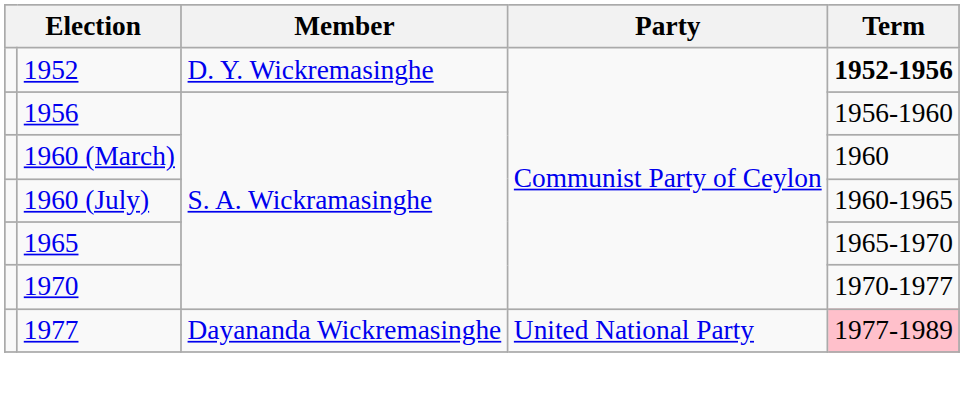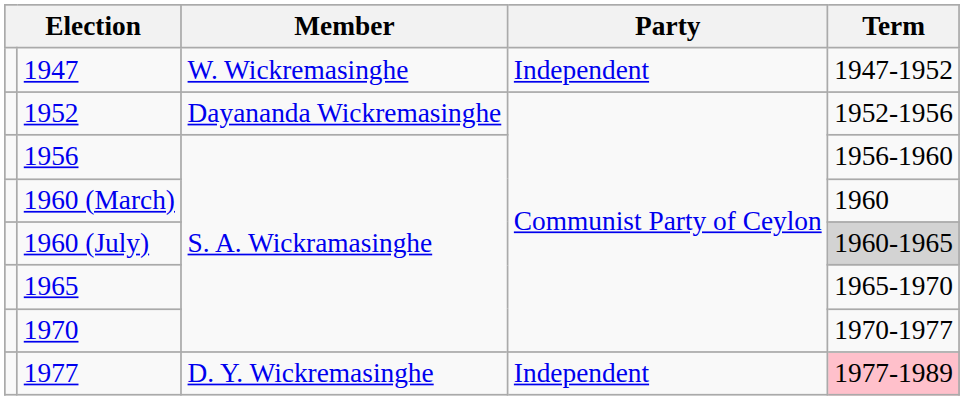+ row: (51, 69)
(311, 69) D. Y. Wickremasinghe -> (344, 112) Dayananda Wickremasinghe
(894, 69) bold -> (894, 112) normal
(894, 199) no background -> (894, 243) lightgrey background
(344, 329) Dayananda Wickremasinghe -> (311, 373) D. Y. Wickremasinghe
(634, 329) United National Party -> (581, 373) Independent
